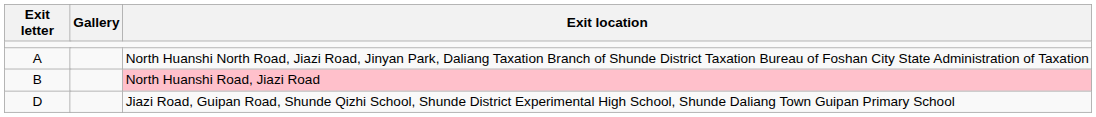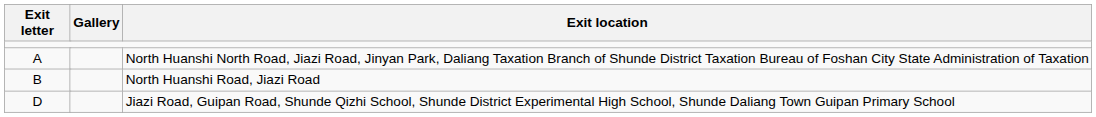(223, 79) pink background -> (223, 79) no background
